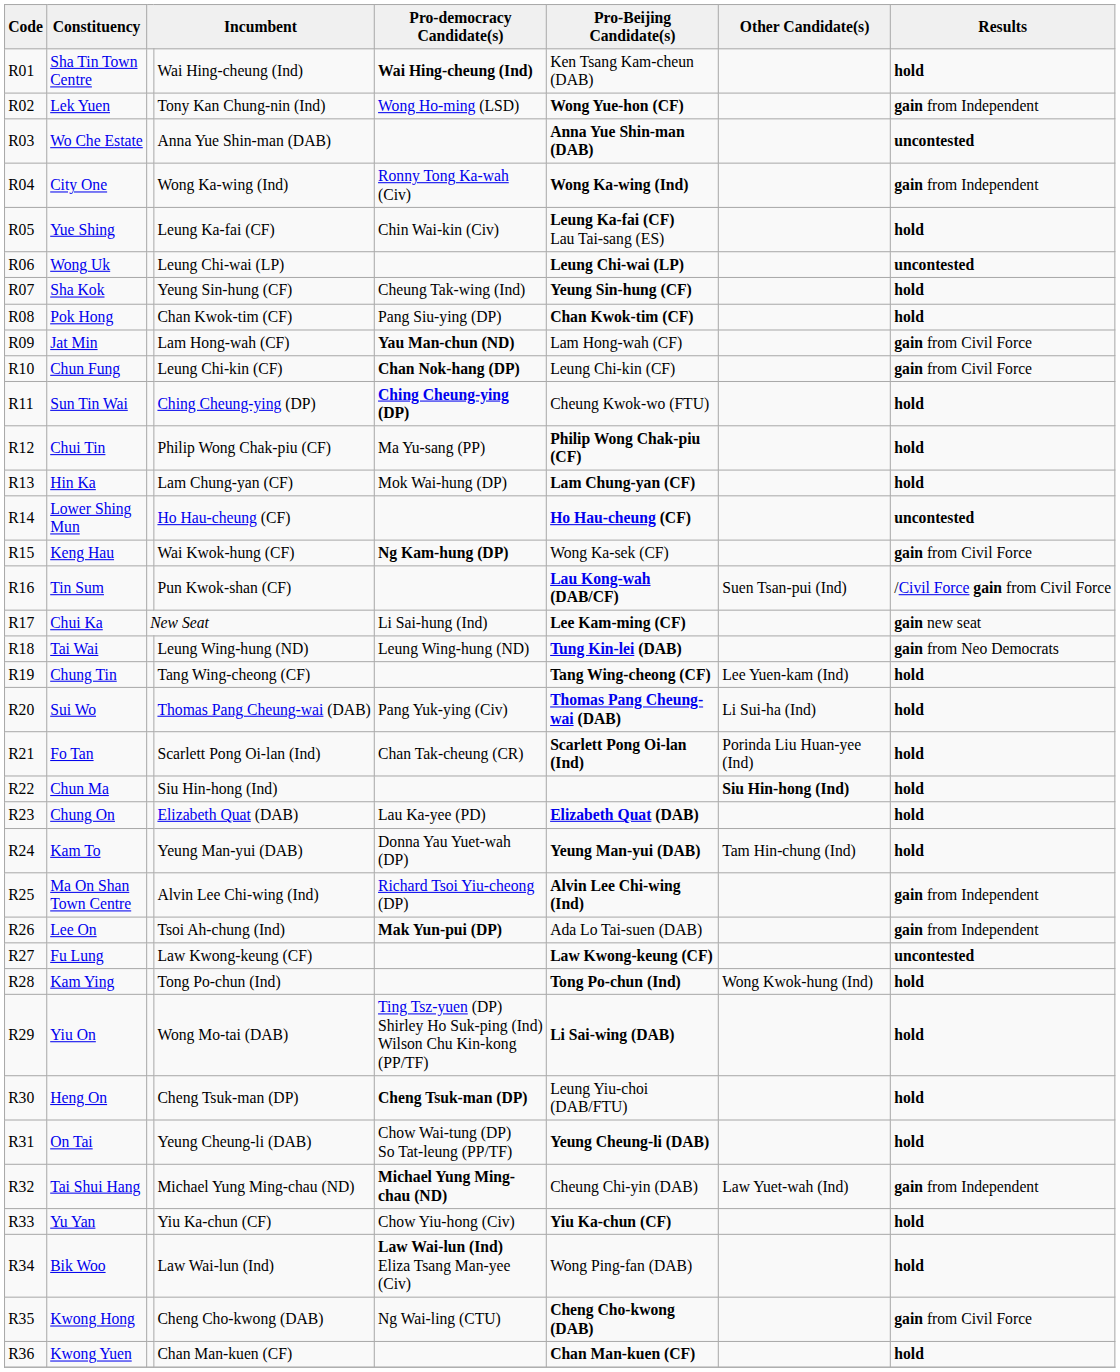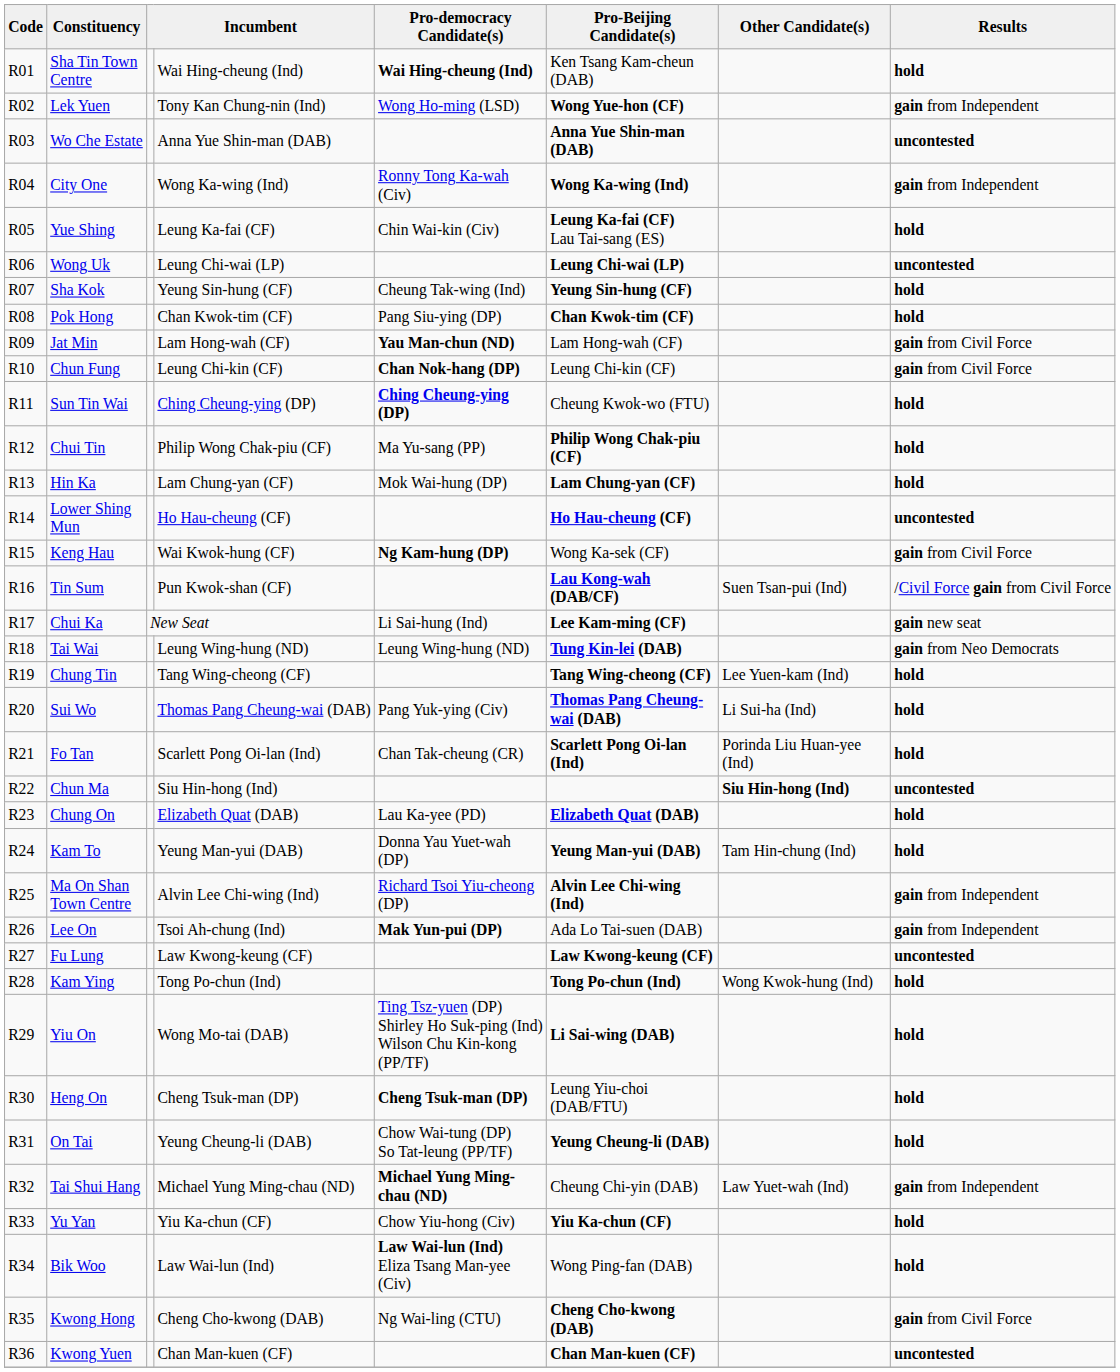(909, 789) hold -> (934, 789) uncontested
(909, 1354) hold -> (934, 1354) uncontested
